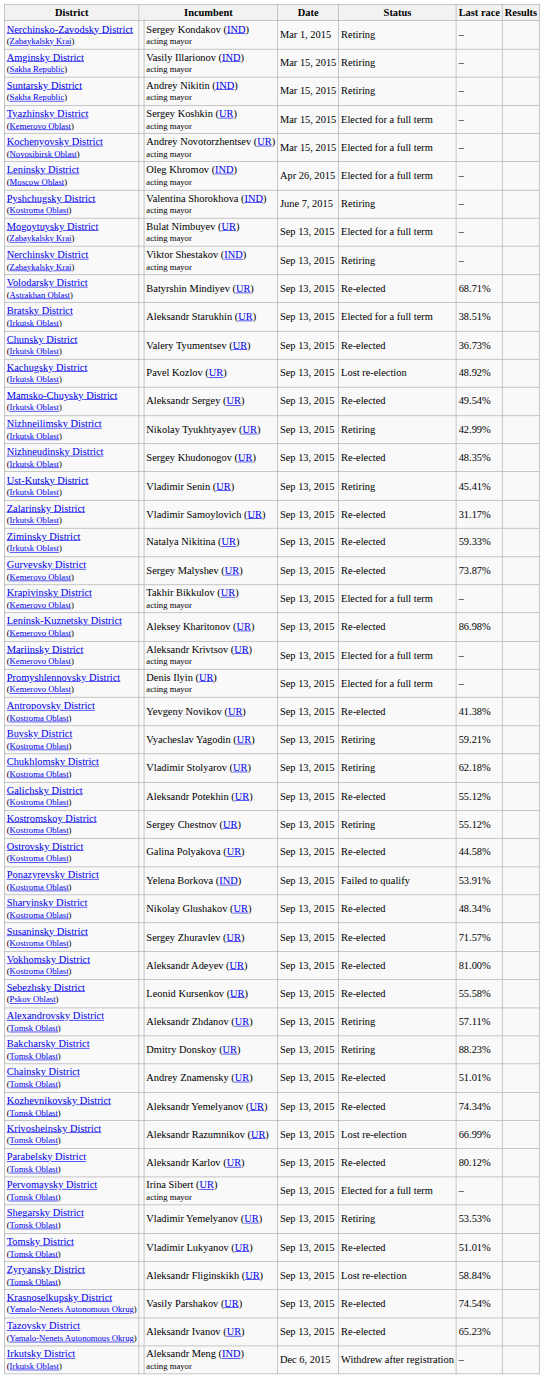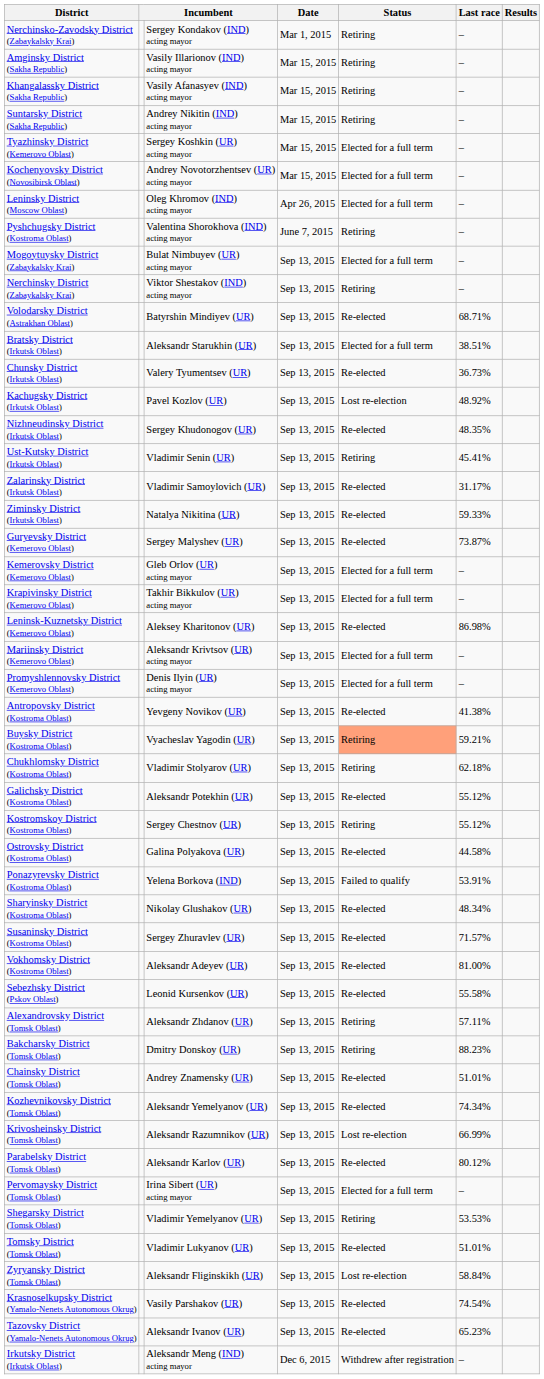+ row: (53, 91)
- row: (62, 401)
- row: (54, 429)
+ row: (50, 570)
(358, 739) no background -> (358, 739) lightsalmon background
